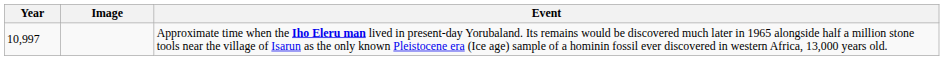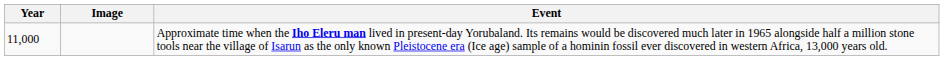(23, 39) 10,997 -> (23, 39) 11,000
